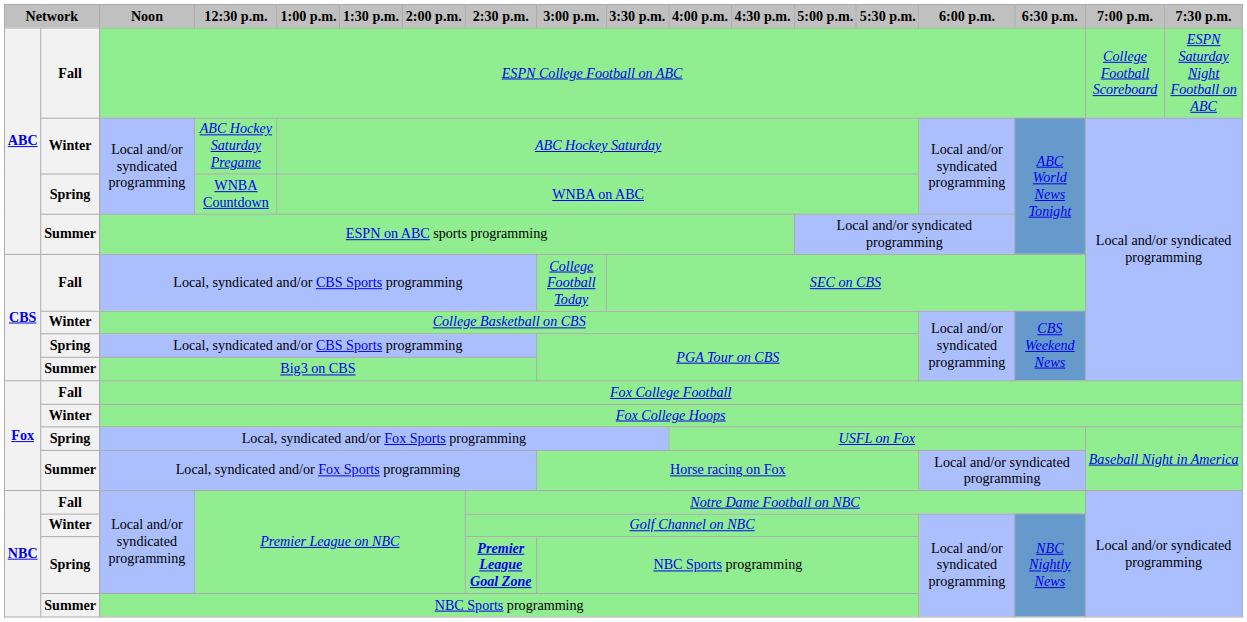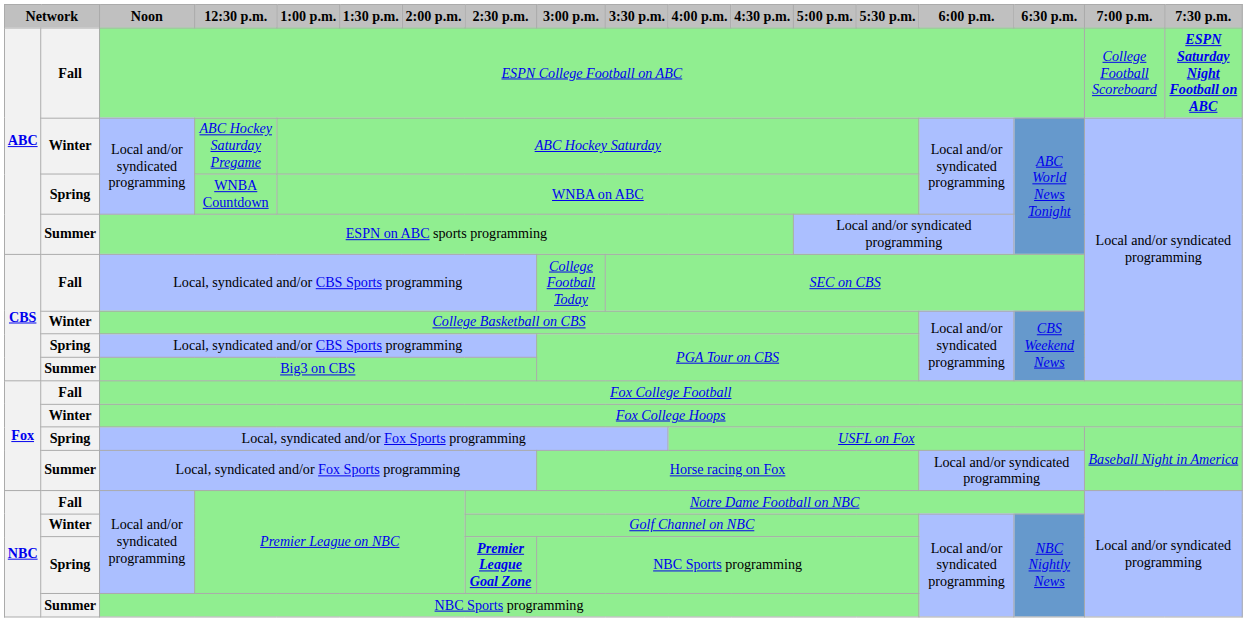(1204, 73) normal -> (1203, 73) bold
